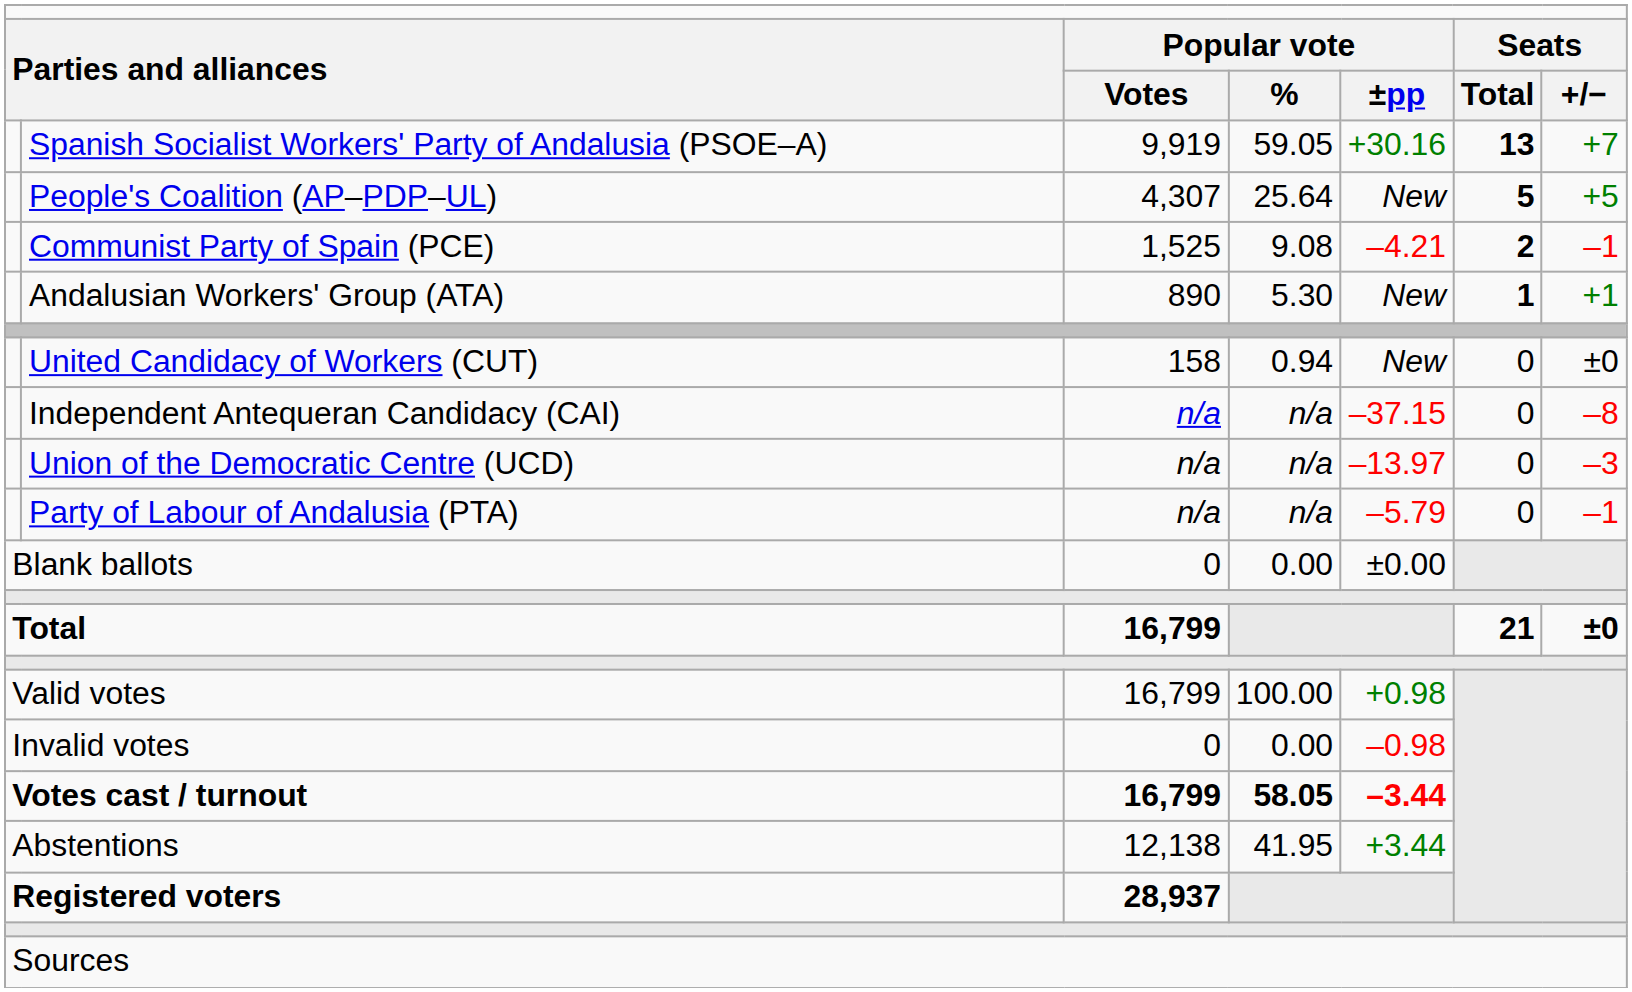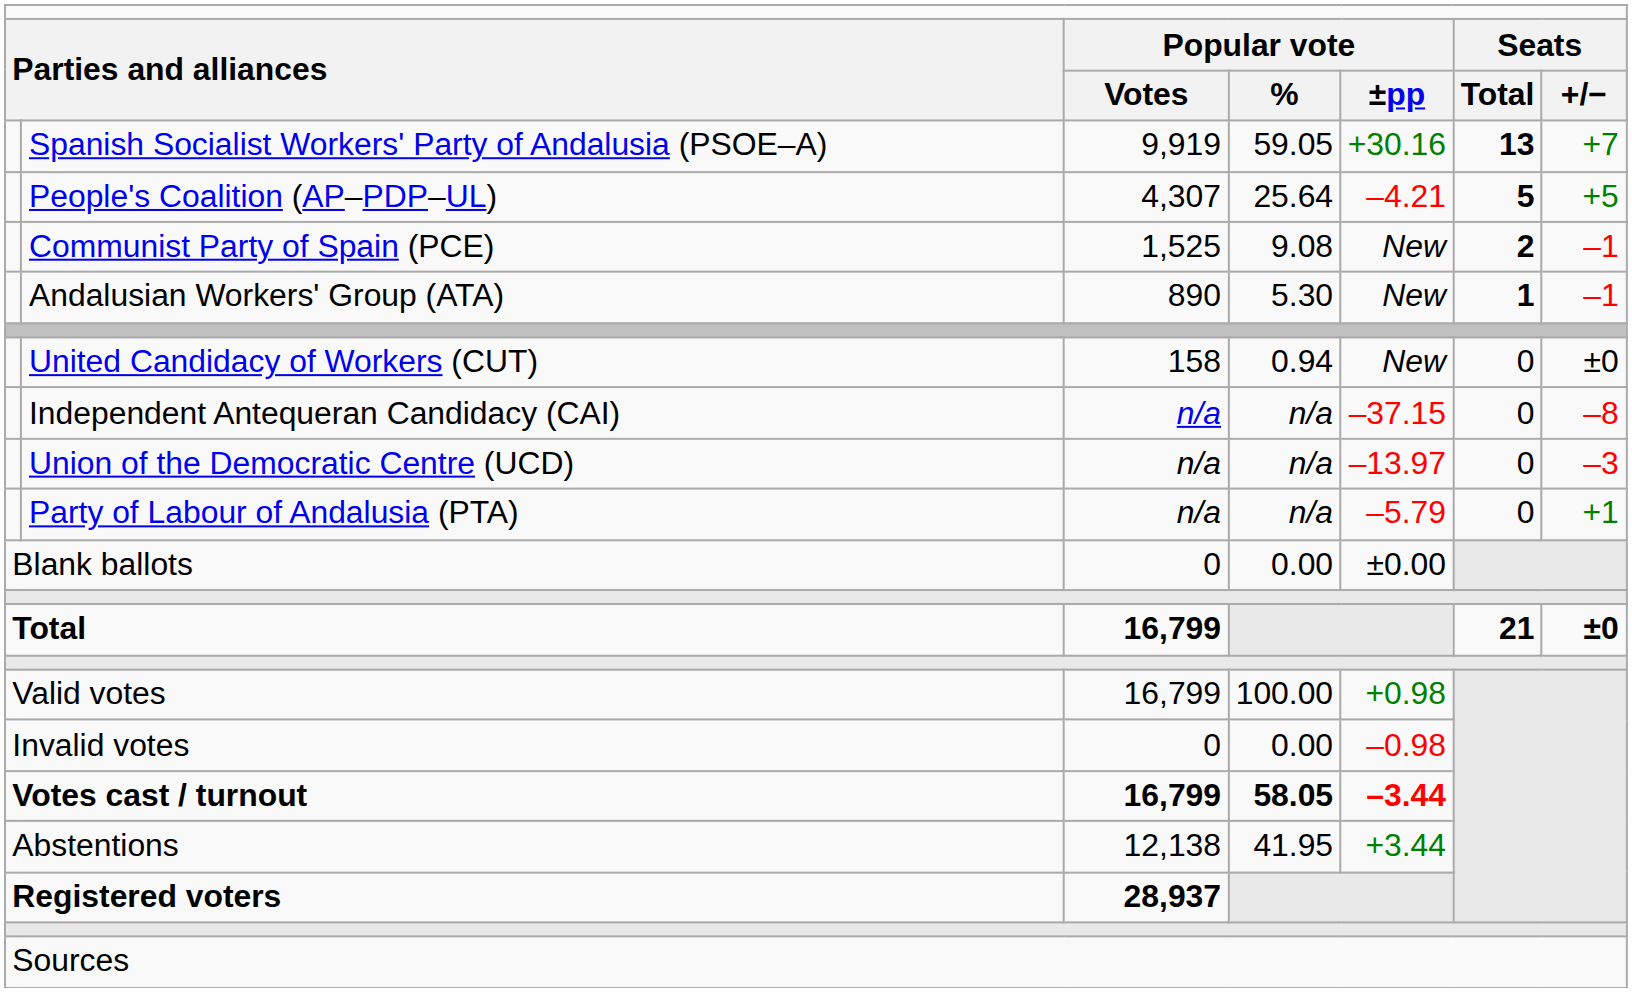(1414, 195) New -> (1406, 195) –4.21
(1406, 246) –4.21 -> (1414, 246) New
(1601, 296) +1 -> (1601, 296) –1
(1601, 513) –1 -> (1601, 513) +1
